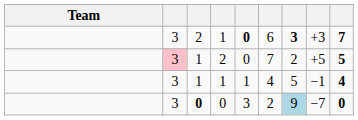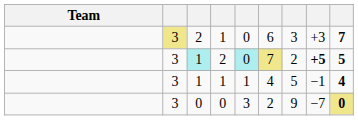(175, 37) no background -> (175, 37) khaki background
(246, 37) bold -> (246, 37) normal
(294, 37) bold -> (294, 37) normal
(175, 59) pink background -> (175, 59) no background
(199, 59) no background -> (199, 59) paleturquoise background
(246, 59) no background -> (246, 59) paleturquoise background
(270, 59) no background -> (270, 59) khaki background
(318, 59) normal -> (318, 59) bold
(199, 103) bold -> (199, 103) normal
(294, 103) lightblue background -> (294, 103) no background
(342, 103) no background -> (342, 103) khaki background
